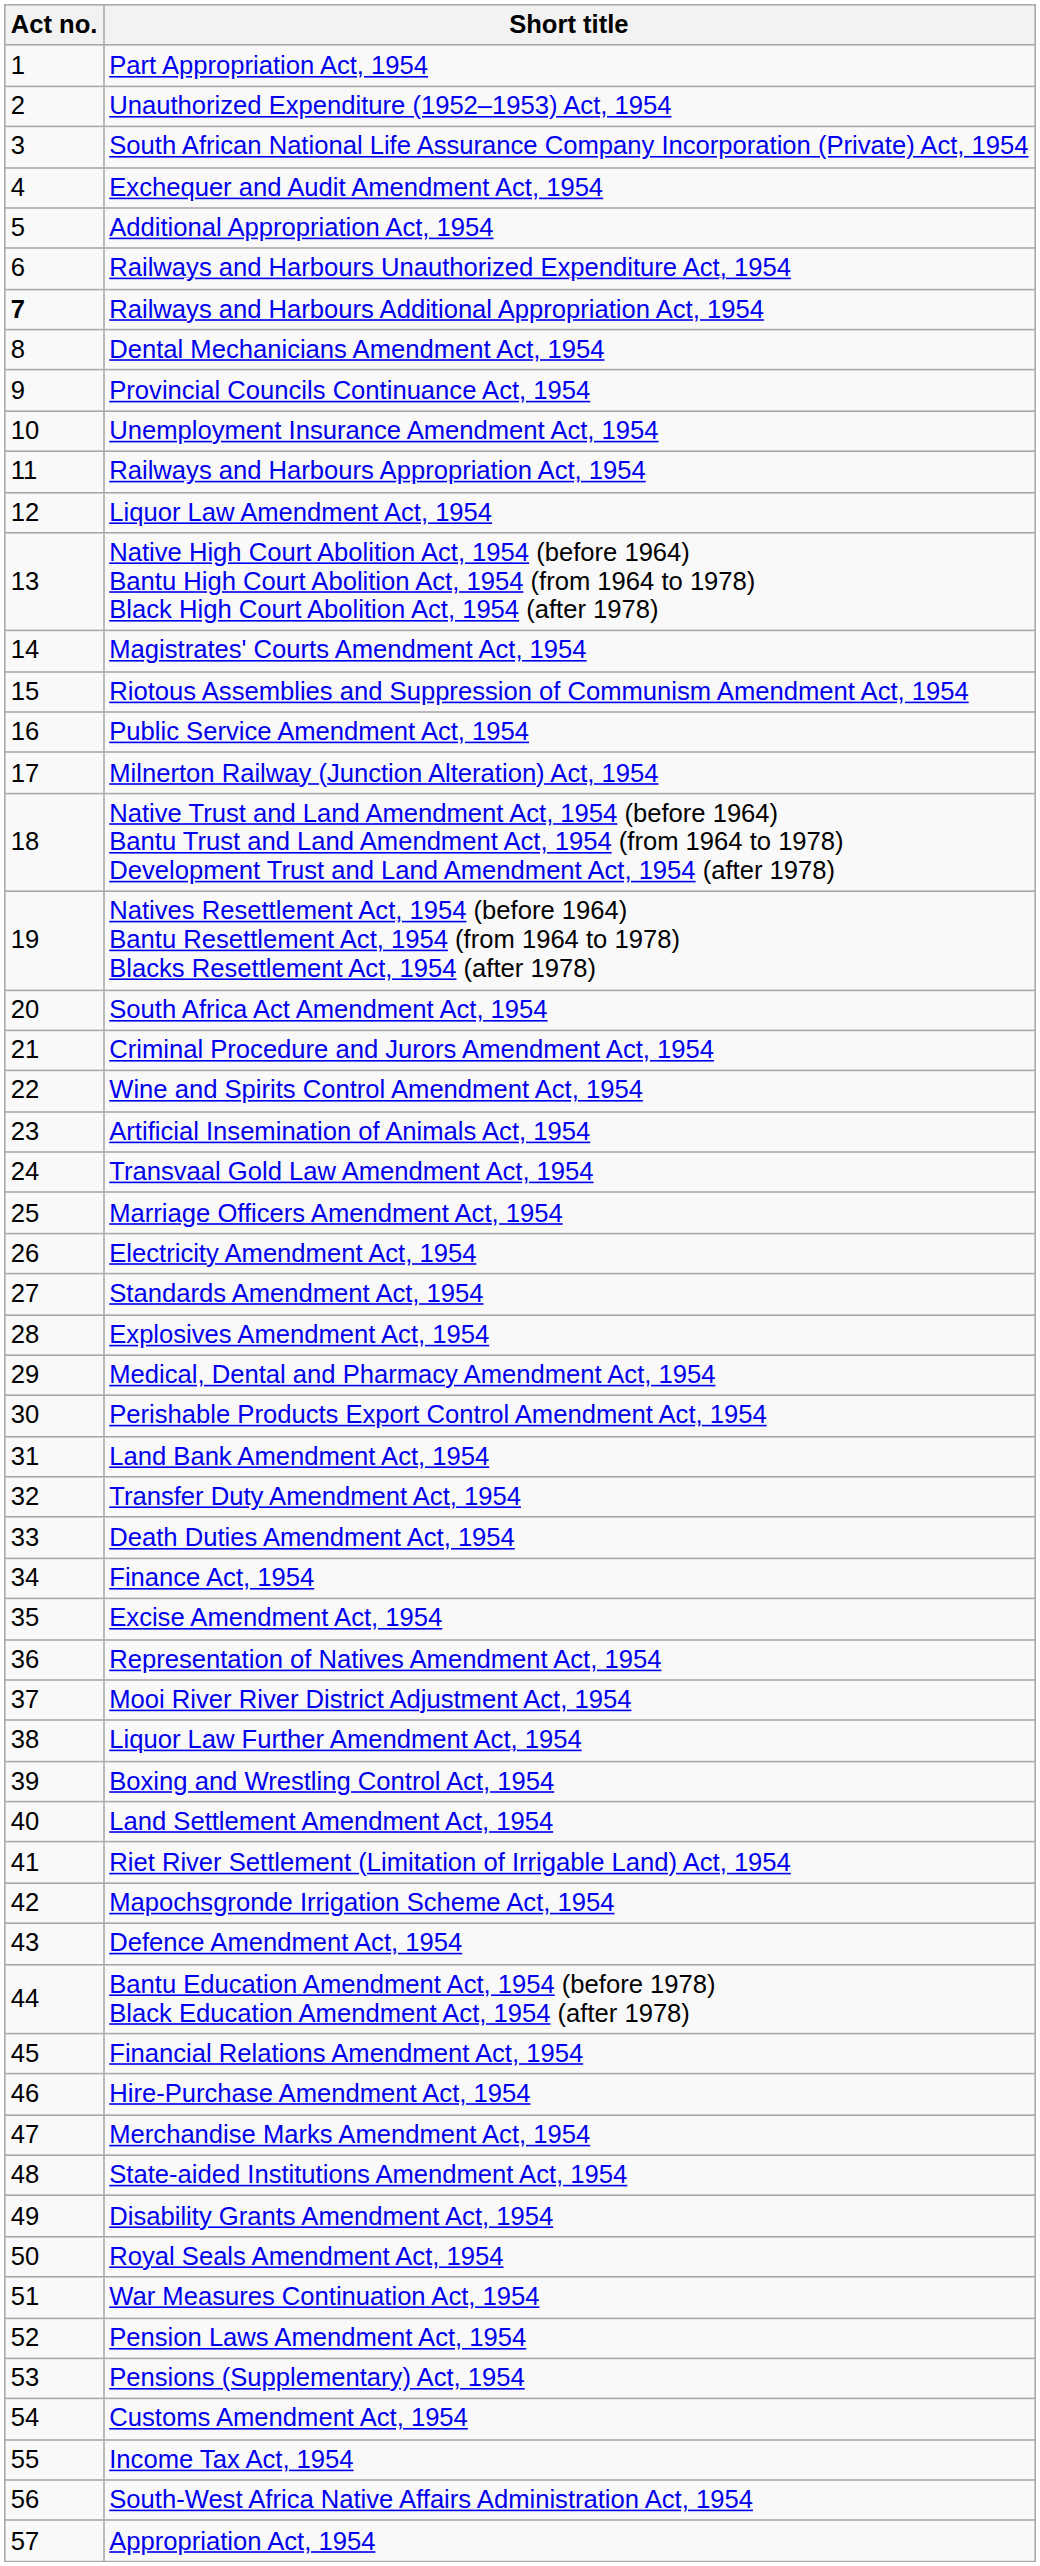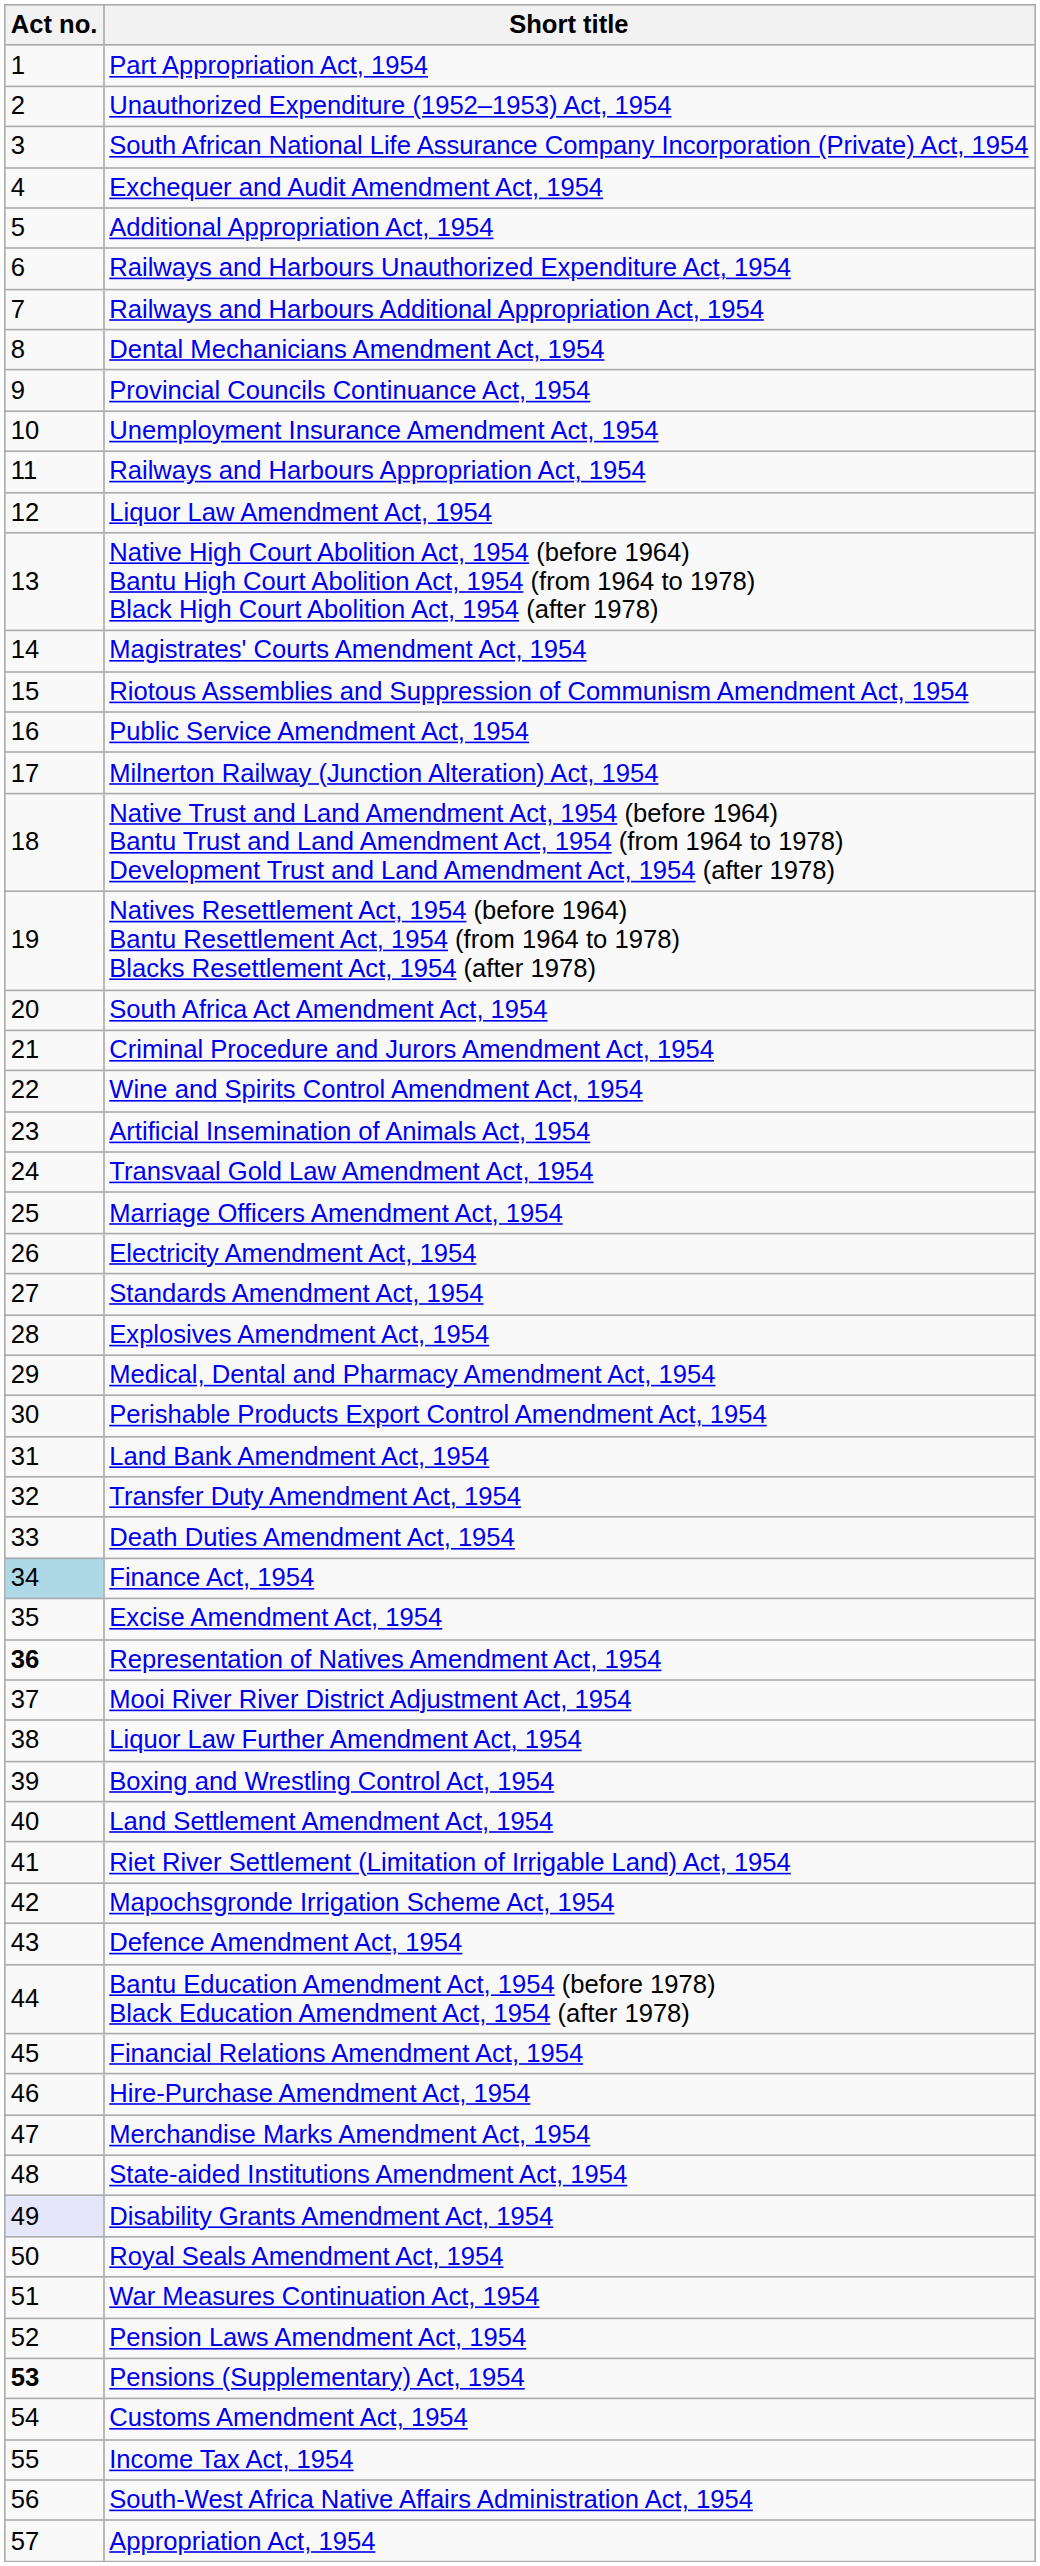(18, 308) bold -> (18, 308) normal
(25, 1578) no background -> (25, 1578) lightblue background
(25, 1659) normal -> (25, 1659) bold
(25, 2215) no background -> (25, 2215) lavender background
(25, 2378) normal -> (25, 2378) bold
